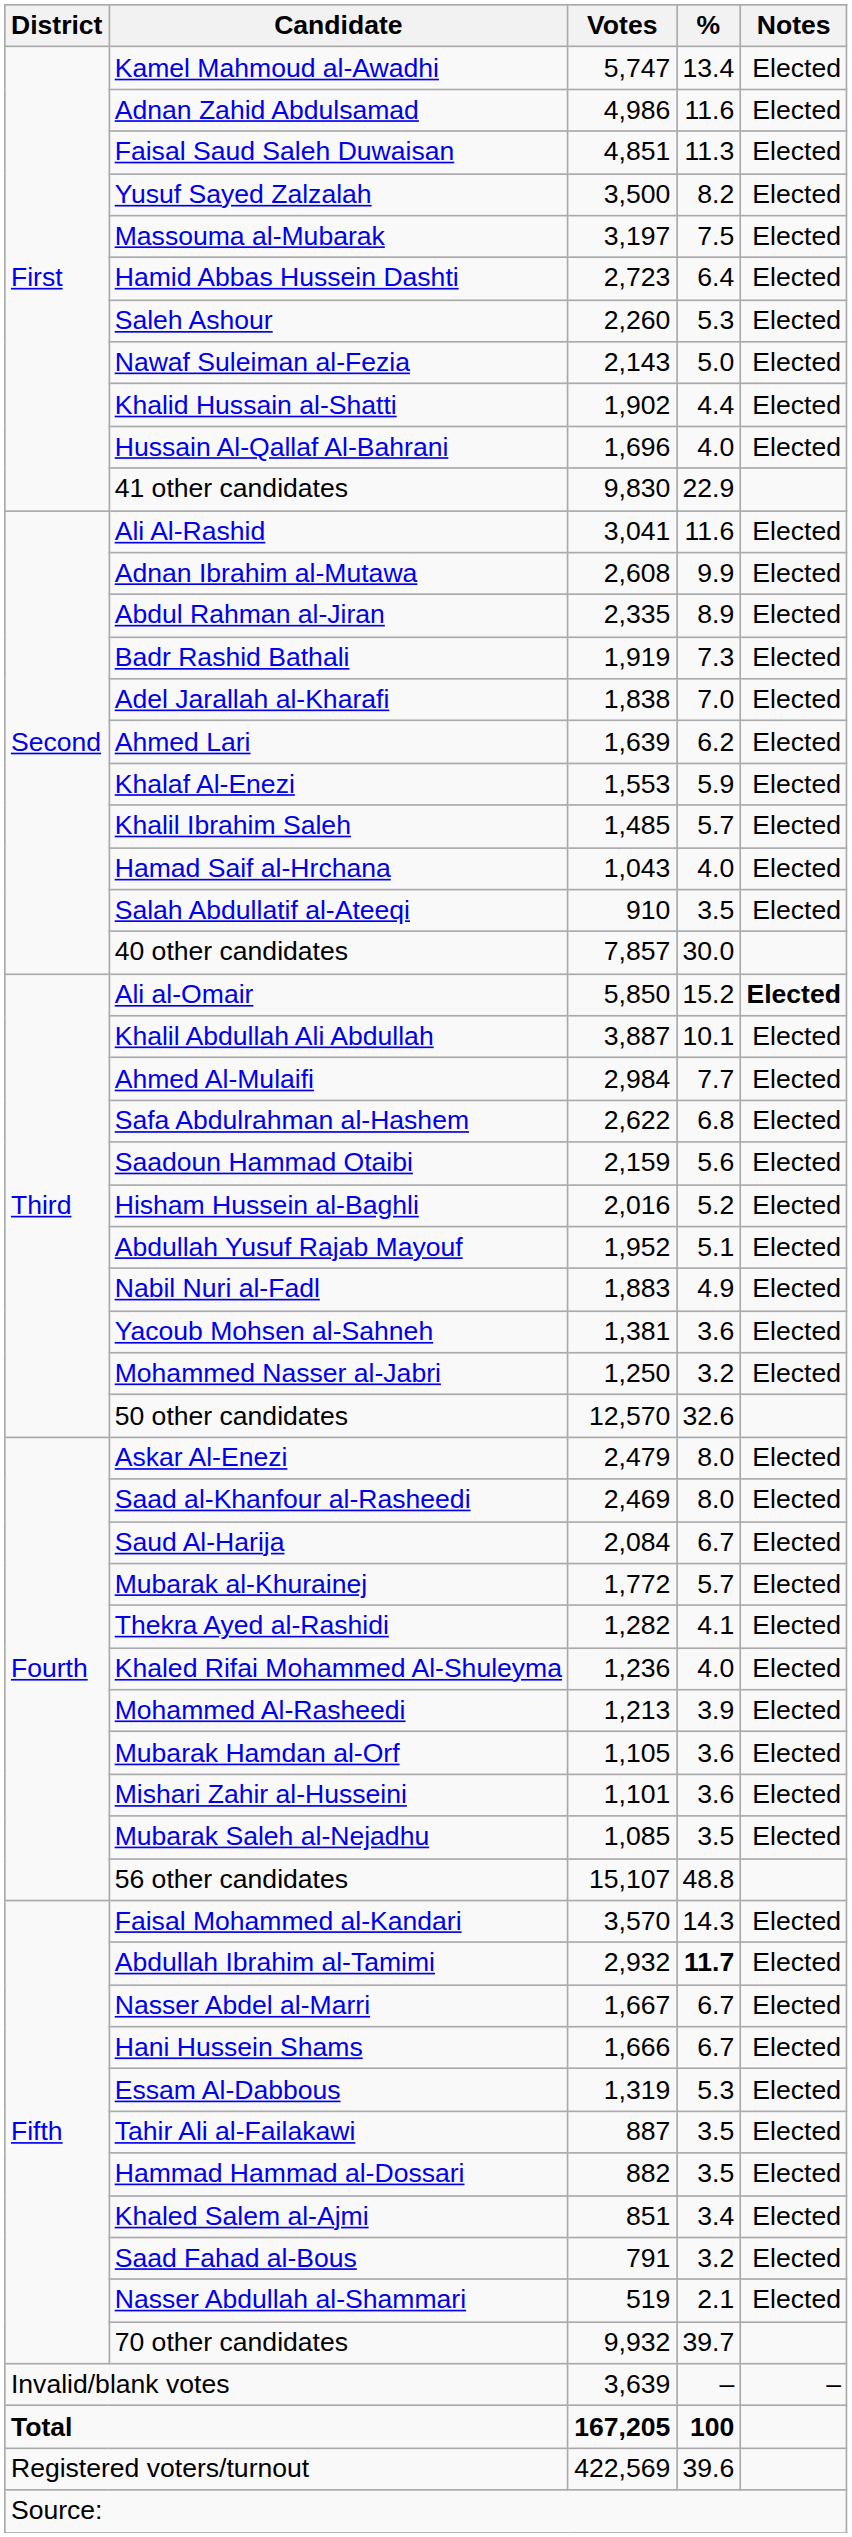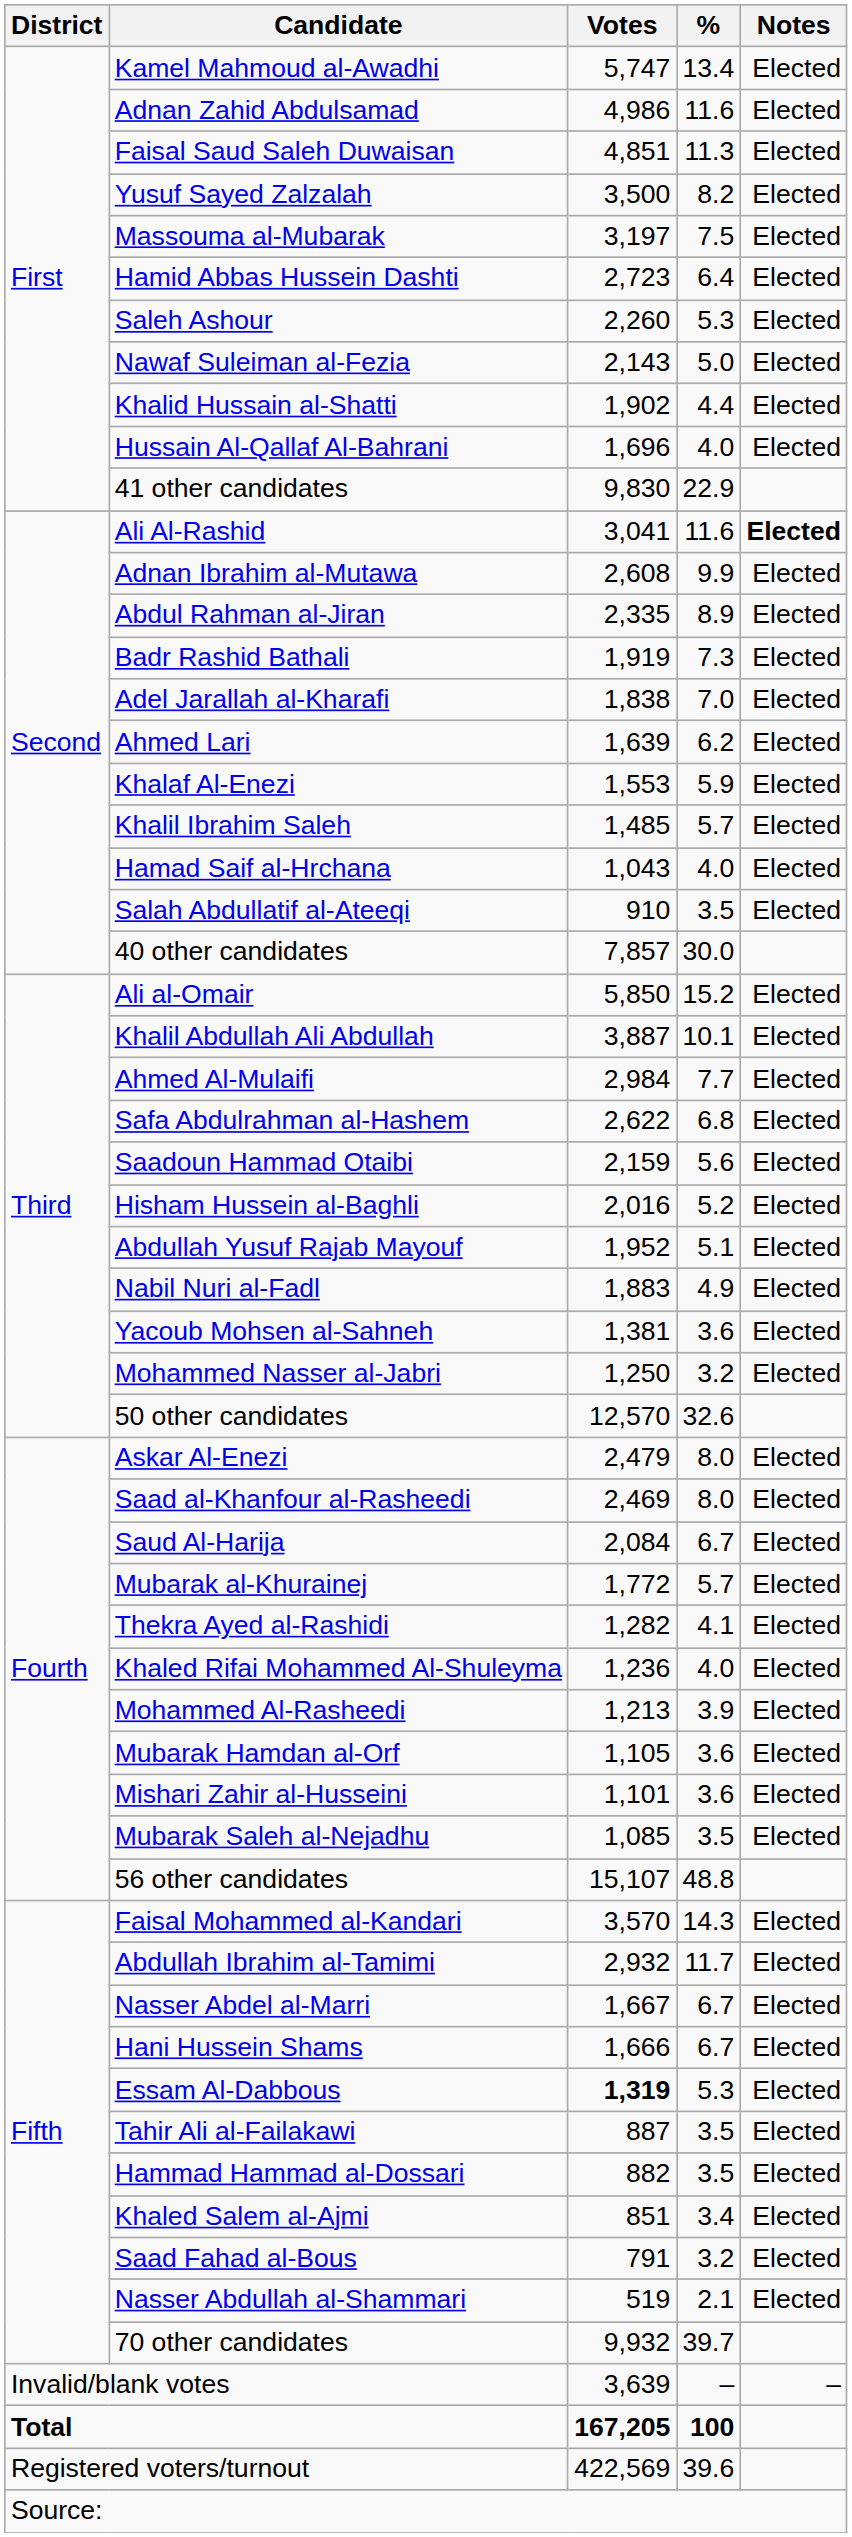(797, 531) normal -> (794, 531) bold
(794, 994) bold -> (797, 994) normal
(709, 1963) bold -> (709, 1963) normal
(637, 2089) normal -> (637, 2089) bold
